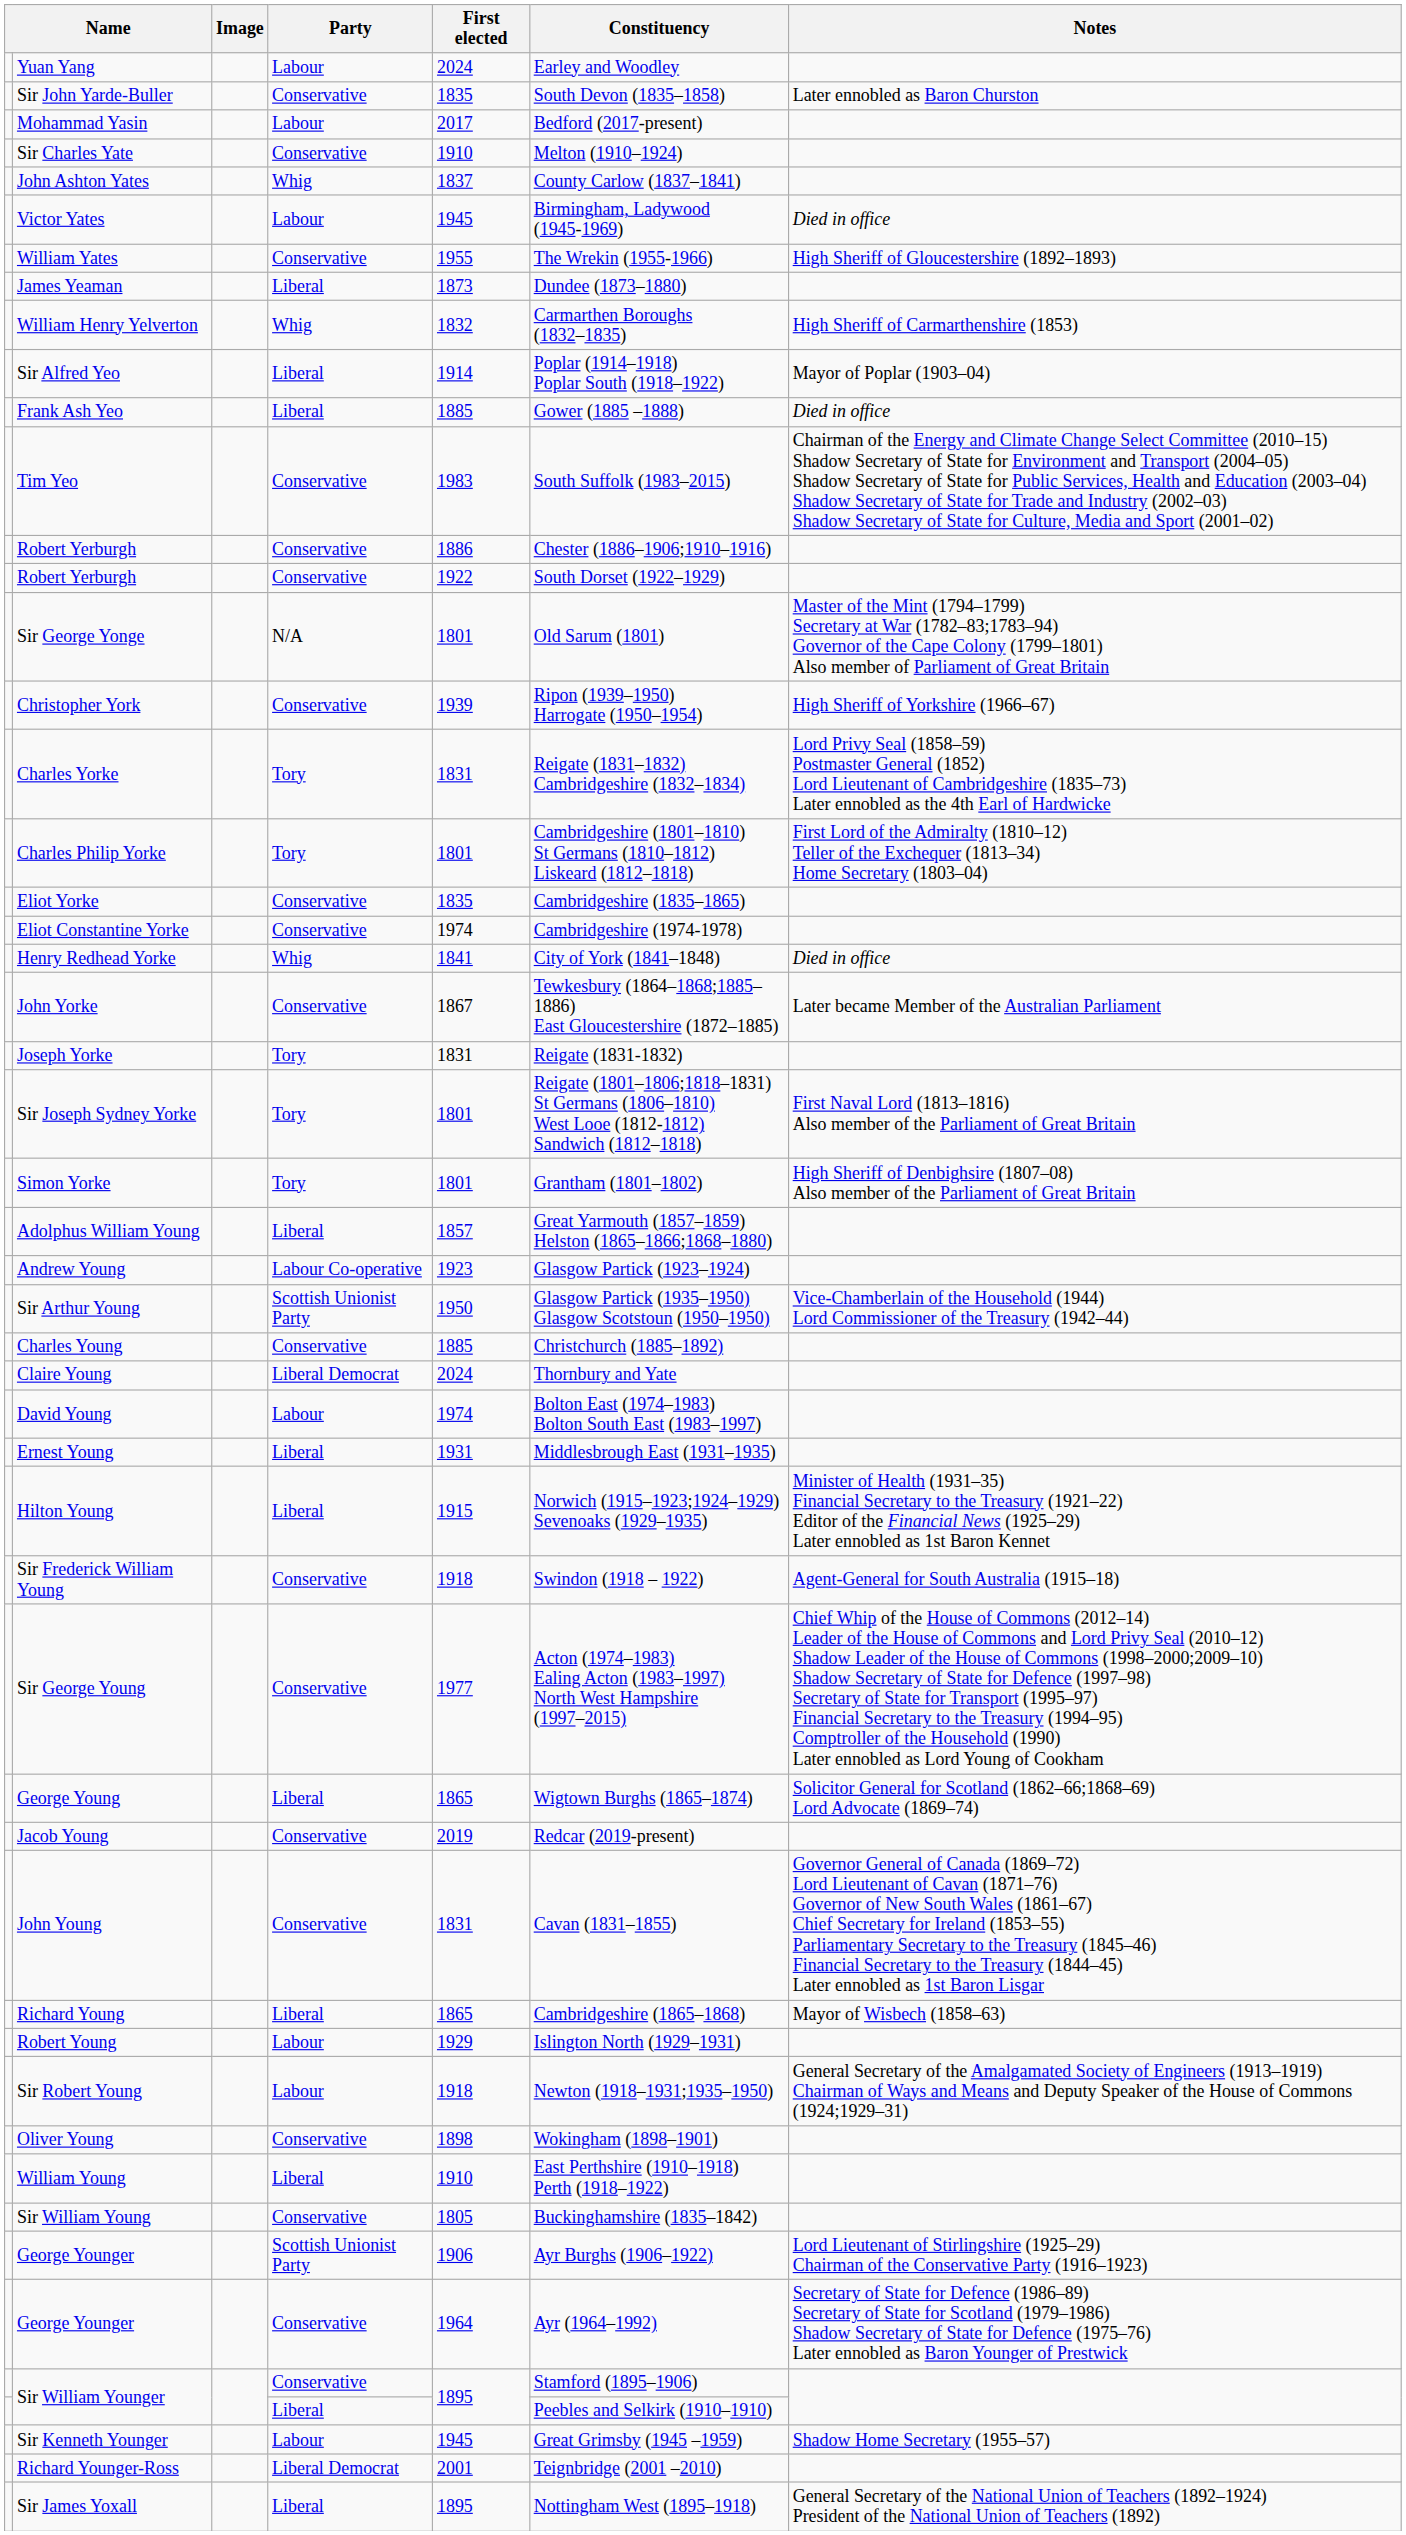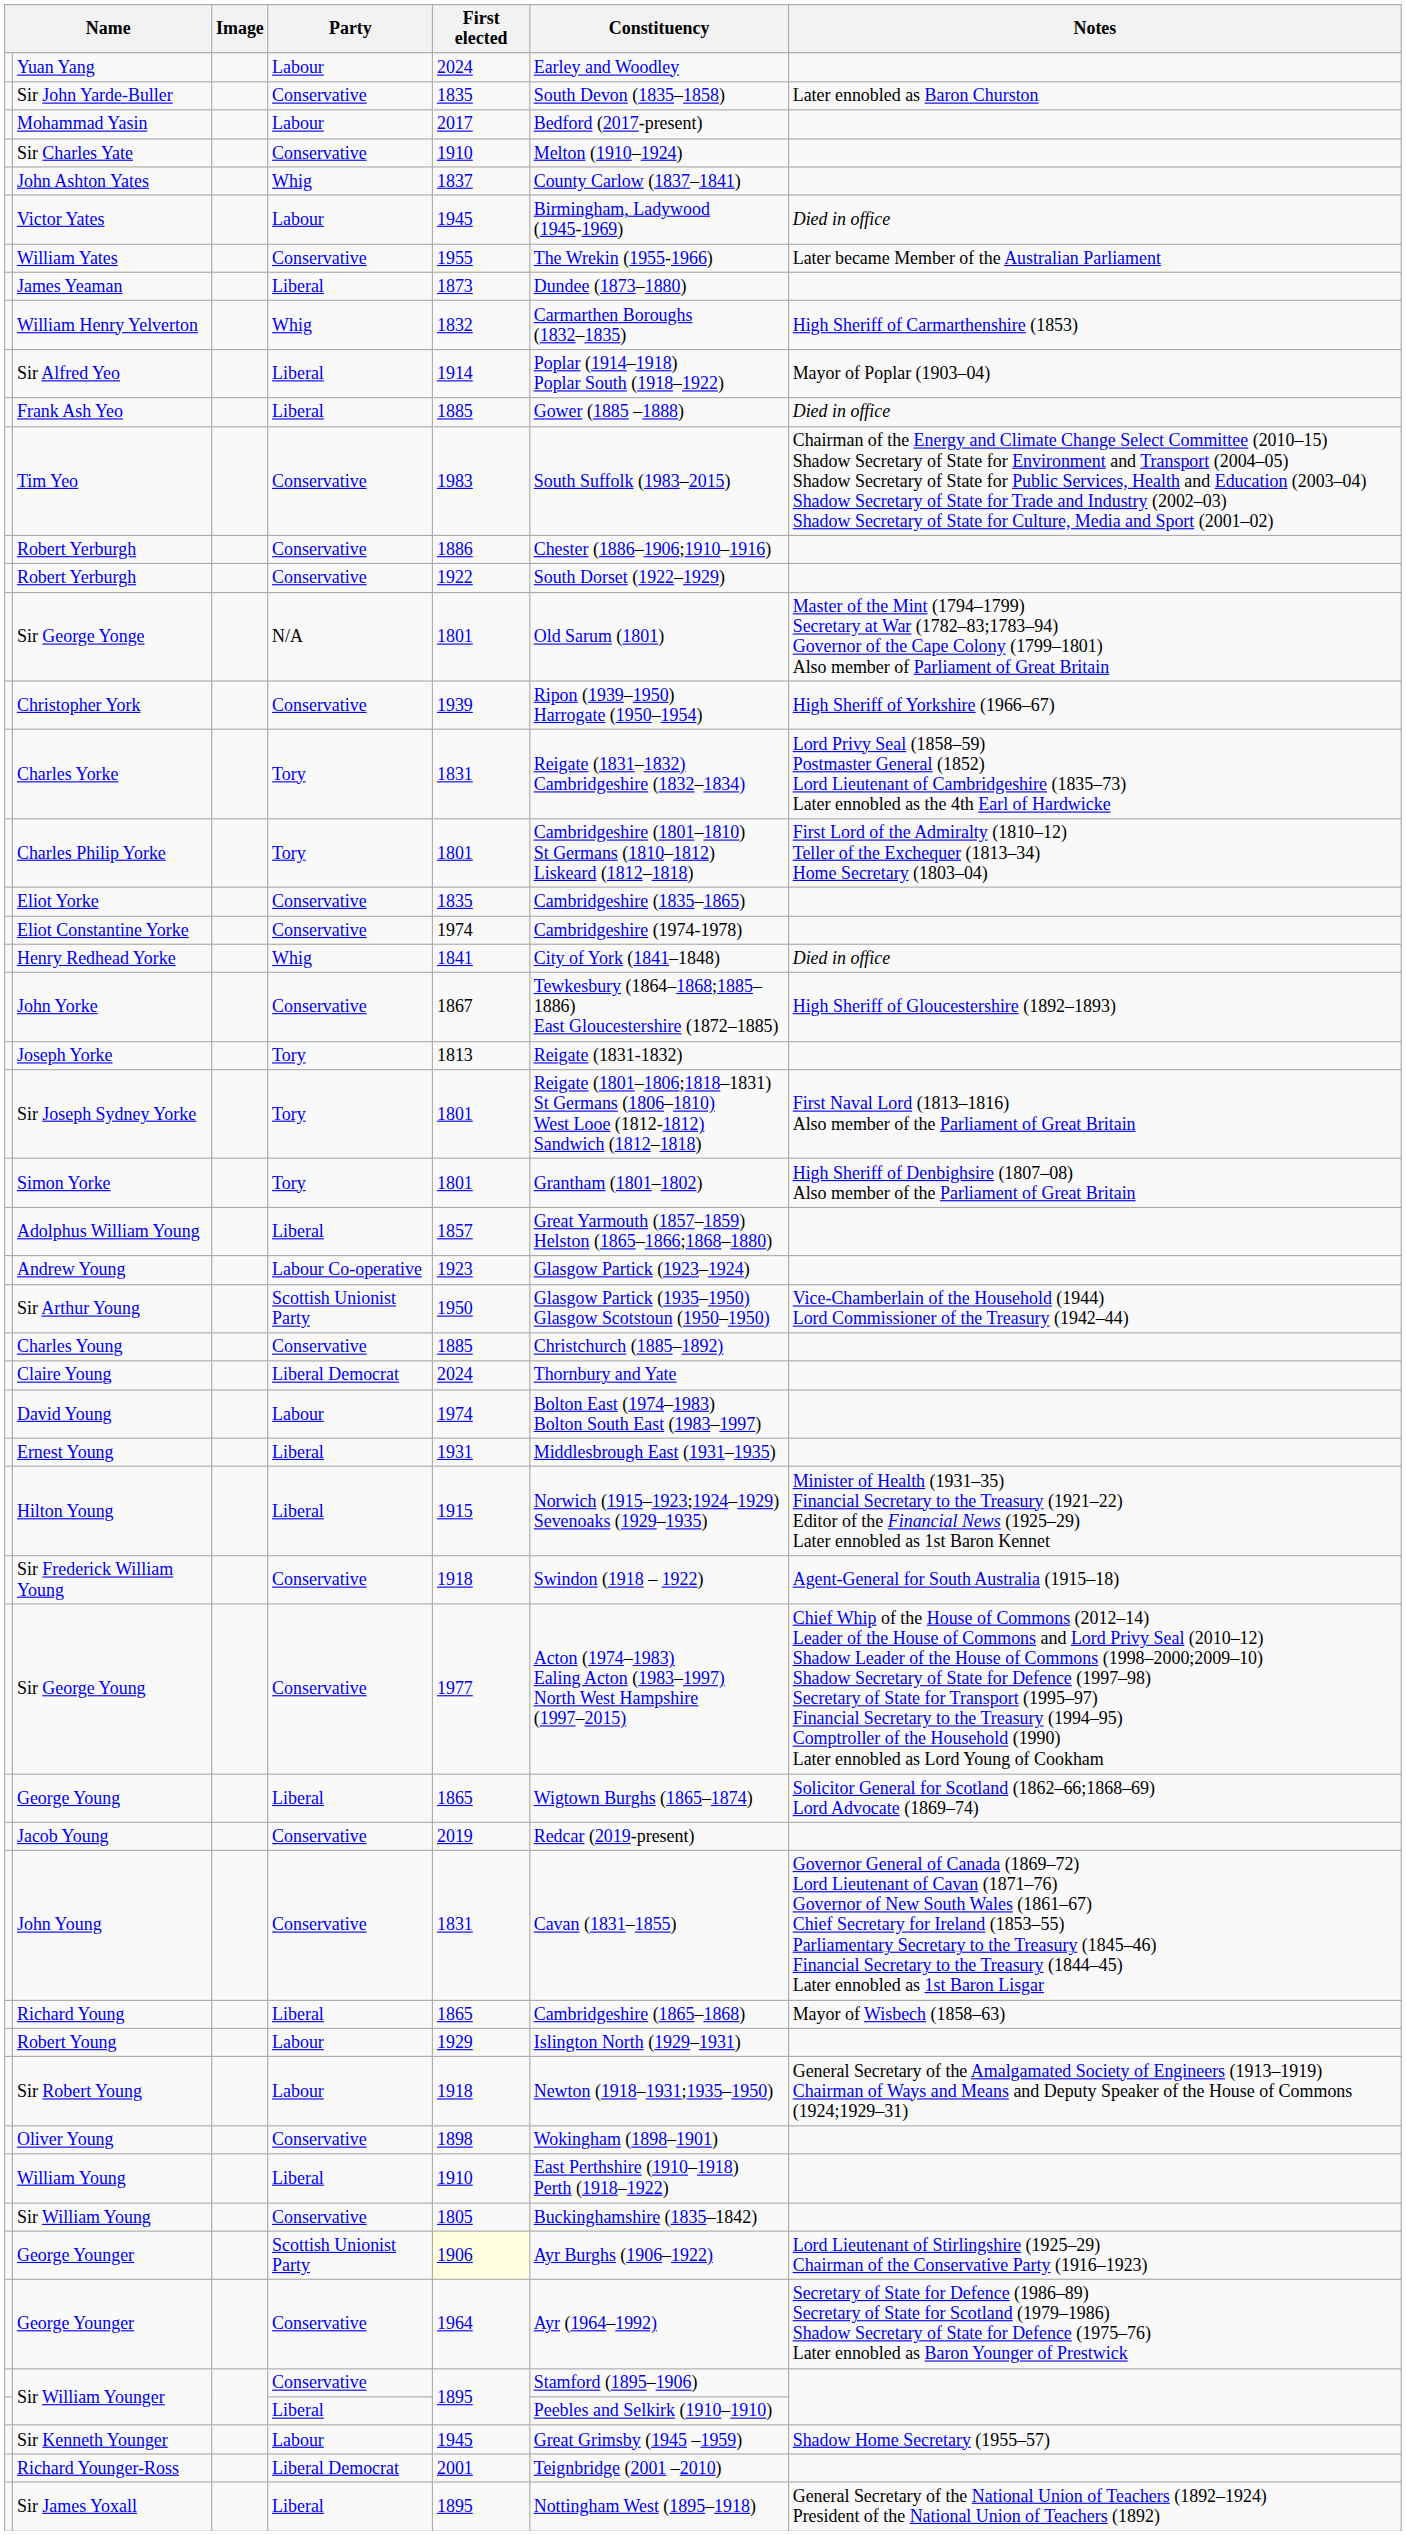(954, 257) High Sheriff of Gloucestershire (1892–1893) -> (977, 257) Later became Member of the Australian Parliament
(977, 1006) Later became Member of the Australian Parliament -> (954, 1006) High Sheriff of Gloucestershire (1892–1893)
(455, 1055) 1831 -> (455, 1055) 1813
(455, 2255) no background -> (455, 2255) lightyellow background
